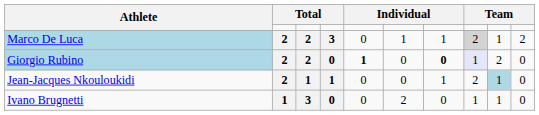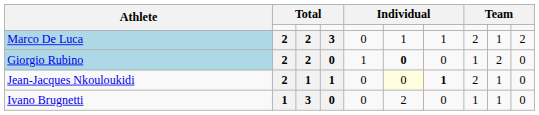(475, 40) lightgrey background -> (475, 40) no background
(364, 60) bold -> (364, 60) normal
(404, 60) normal -> (404, 60) bold
(443, 60) bold -> (443, 60) normal
(475, 60) lavender background -> (475, 60) no background
(404, 80) no background -> (404, 80) lightyellow background
(443, 80) normal -> (443, 80) bold
(499, 80) lightblue background -> (499, 80) no background
